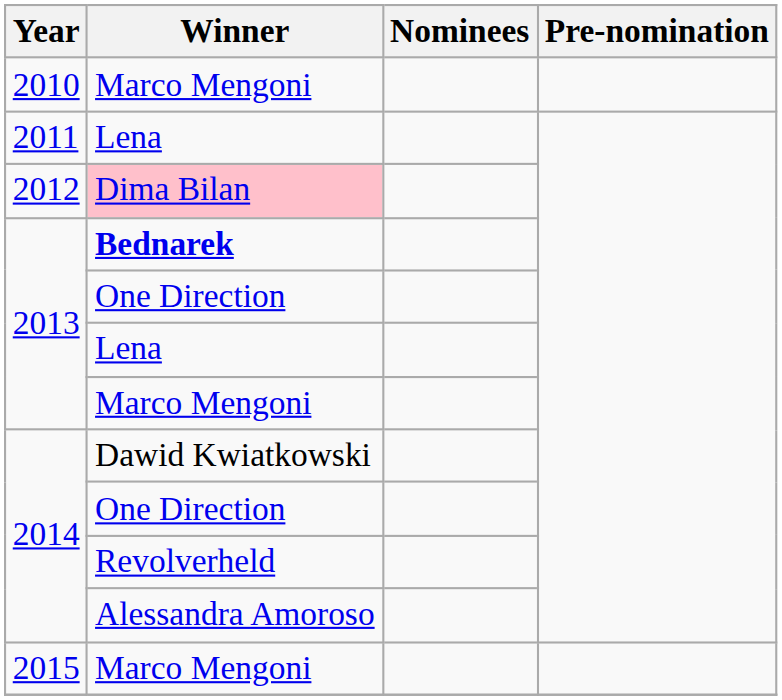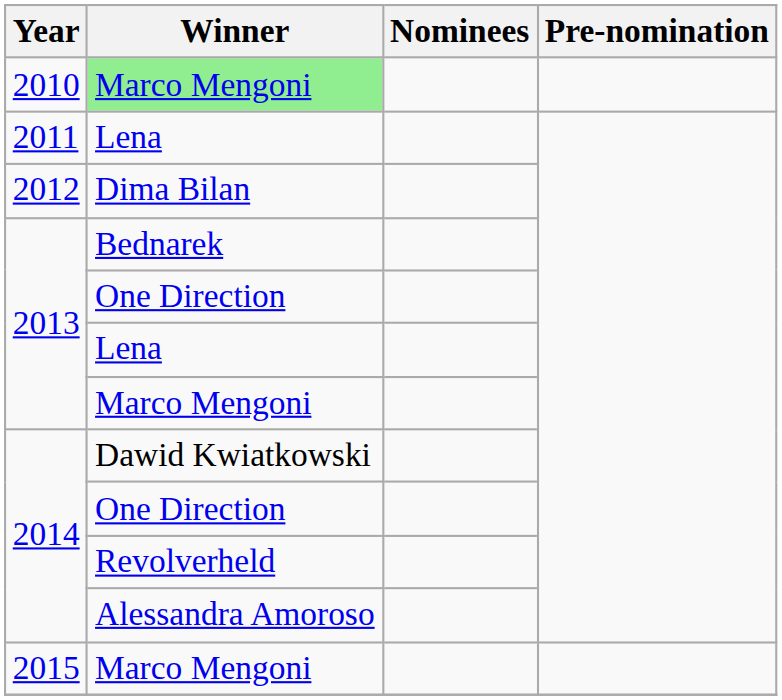(203, 84) no background -> (203, 84) lightgreen background
(173, 190) pink background -> (173, 190) no background
(164, 243) bold -> (159, 243) normal
